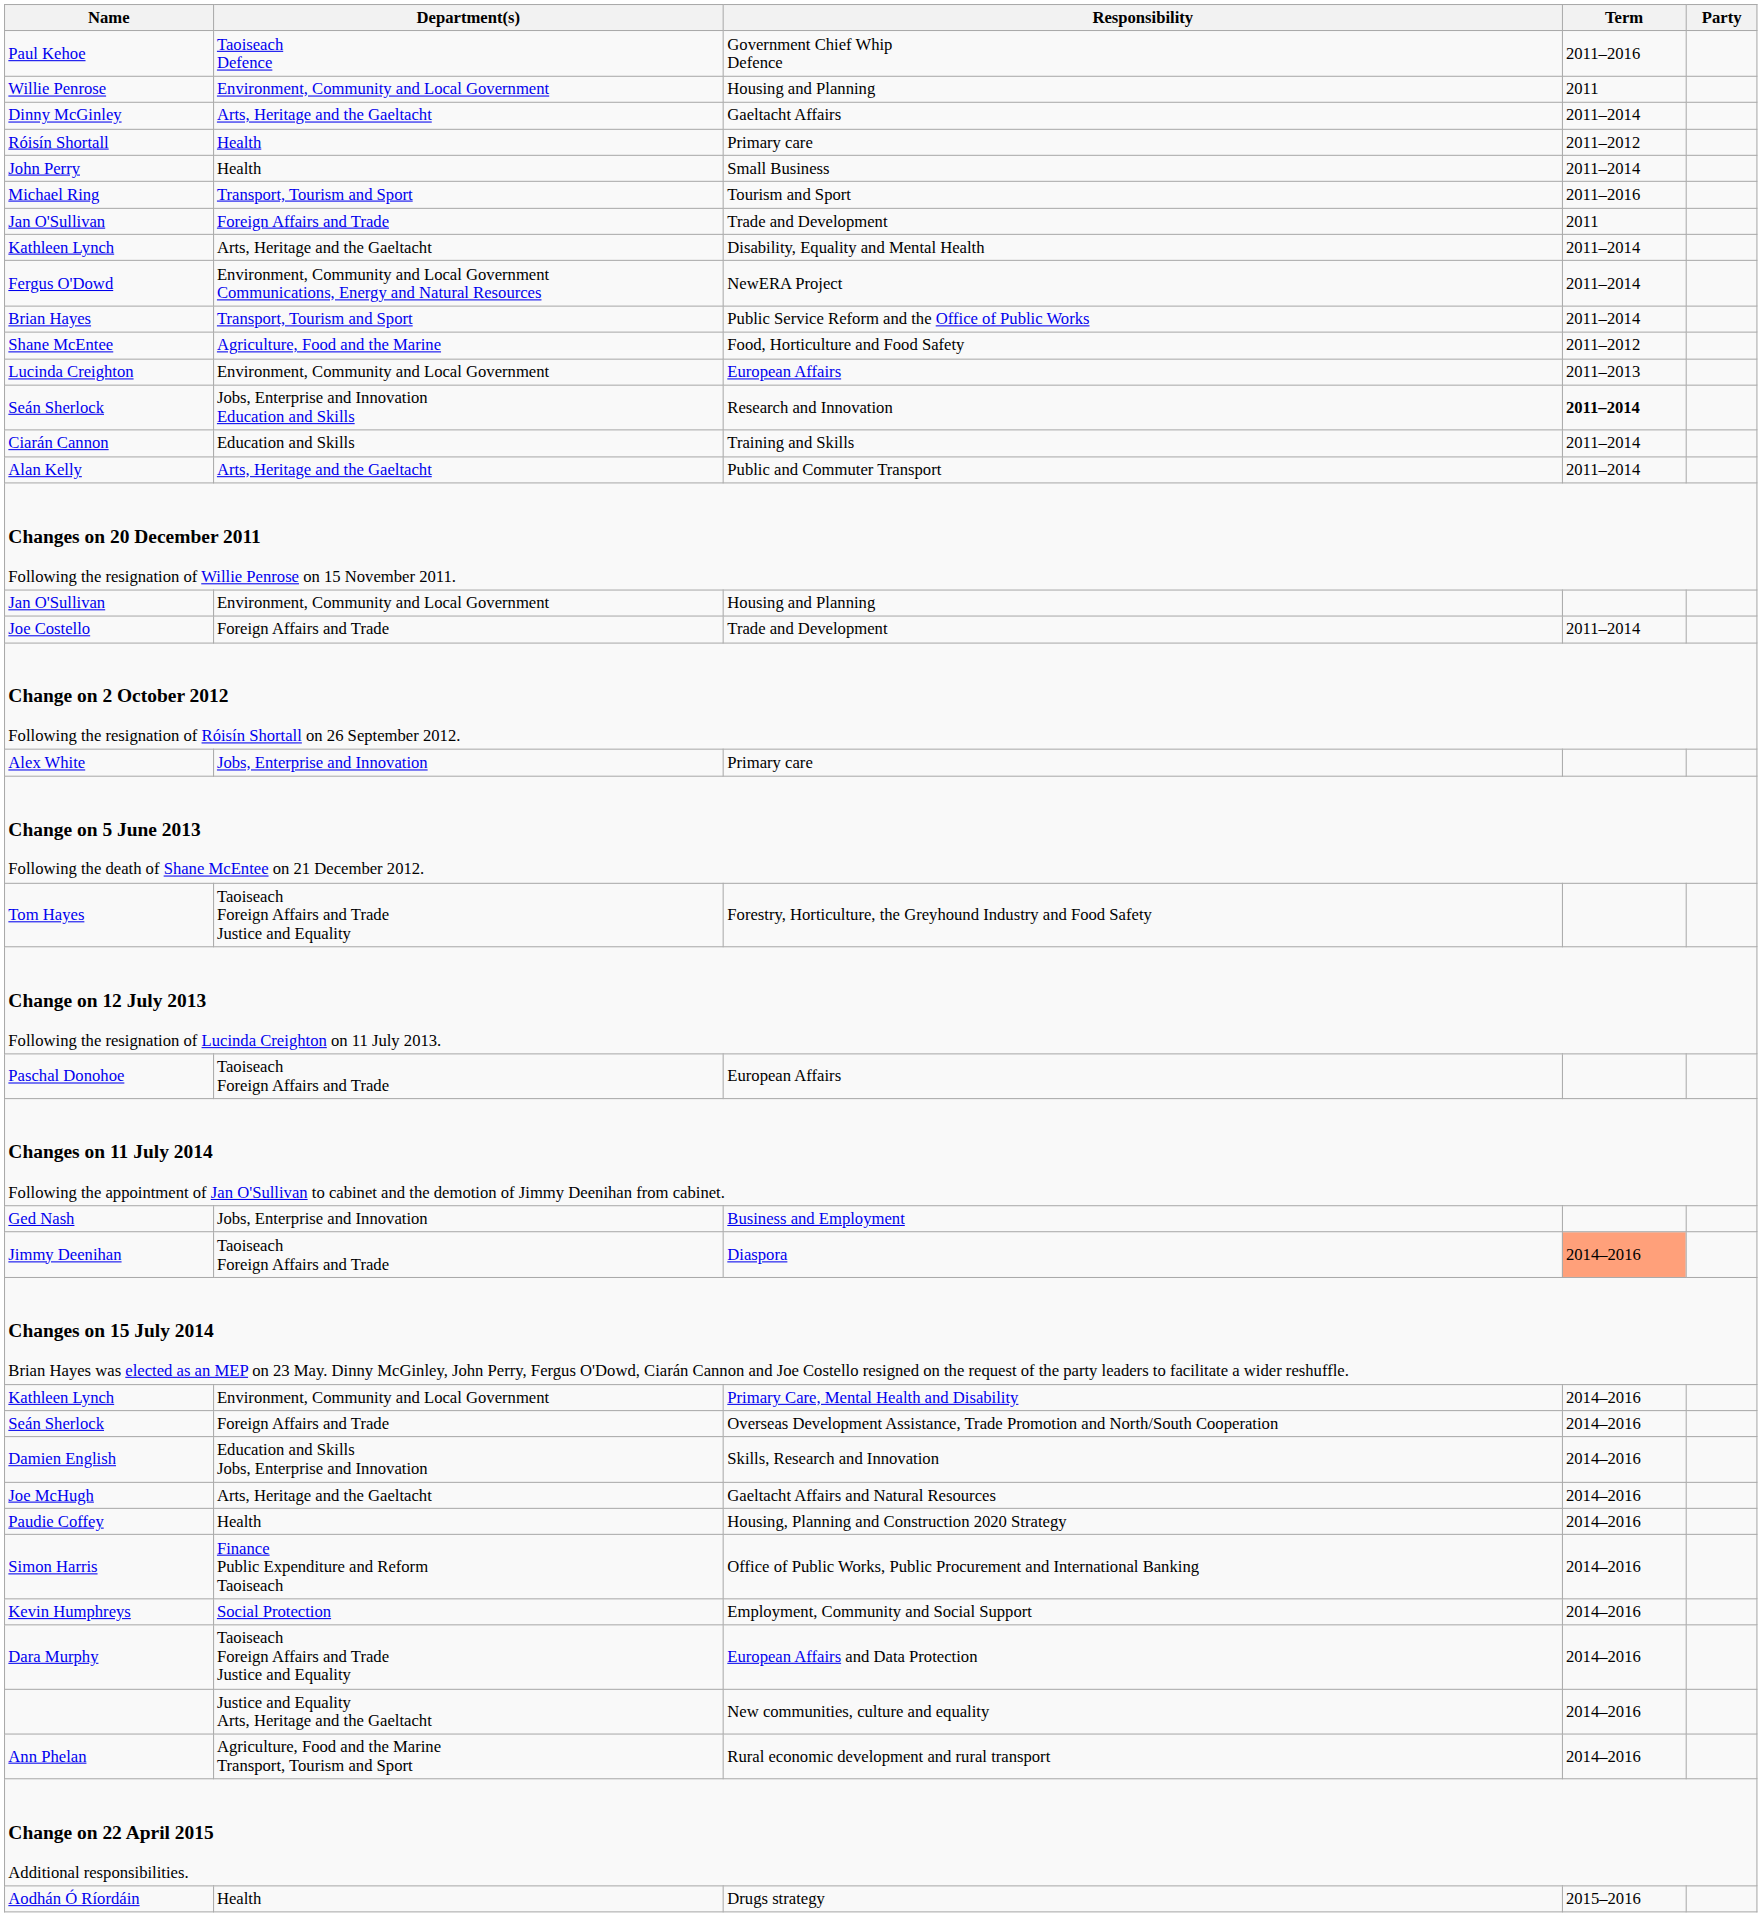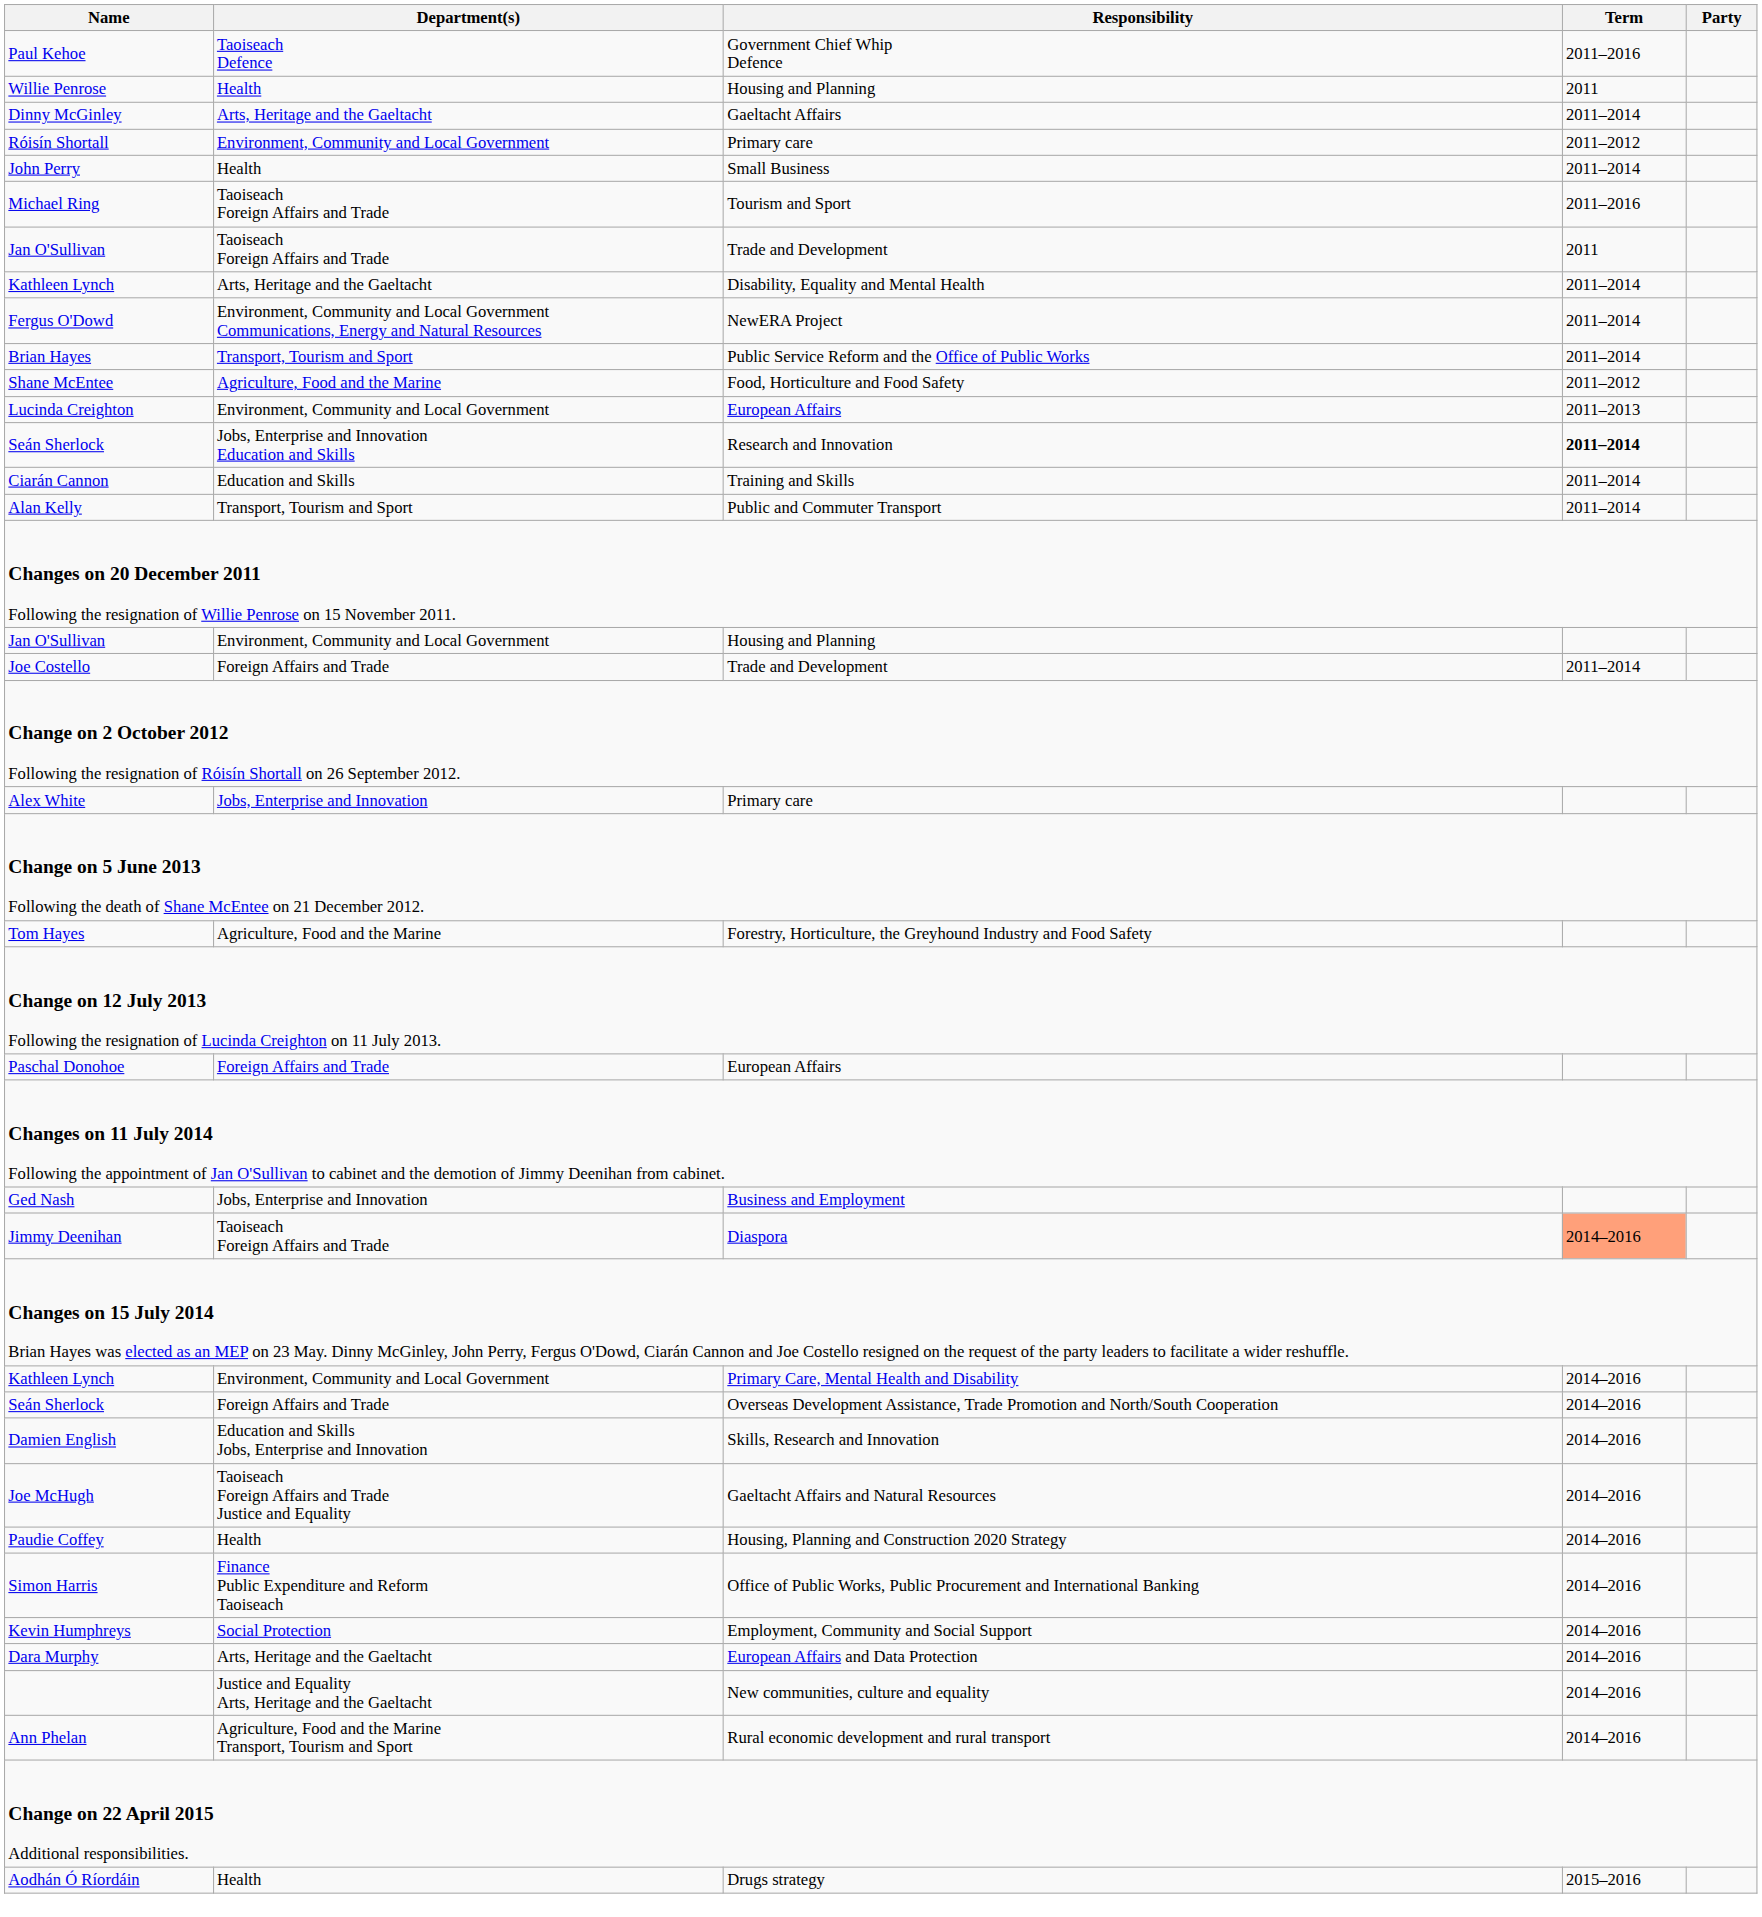(383, 89) Environment, Community and Local Government -> (239, 89) Health
(239, 141) Health -> (383, 141) Environment, Community and Local Government
(315, 194) Transport, Tourism and Sport -> (303, 204) Taoiseach Foreign Affairs and Trade
(303, 221) Foreign Affairs and Trade -> (303, 249) Taoiseach Foreign Affairs and Trade
(324, 469) Arts, Heritage and the Gaeltacht -> (315, 507) Transport, Tourism and Sport
(303, 914) Taoiseach Foreign Affairs and Trade Justice and Equality -> (329, 933) Agriculture, Food and the Marine
(303, 1076) Taoiseach Foreign Affairs and Trade -> (303, 1066) Foreign Affairs and Trade
(324, 1495) Arts, Heritage and the Gaeltacht -> (303, 1495) Taoiseach Foreign Affairs and Trade Justice and Equality
(303, 1656) Taoiseach Foreign Affairs and Trade Justice and Equality -> (324, 1656) Arts, Heritage and the Gaeltacht
